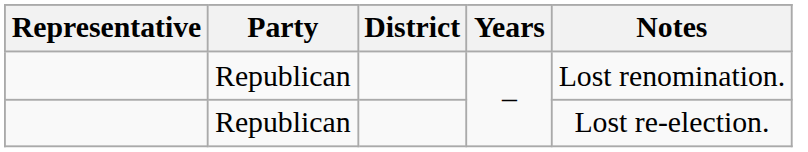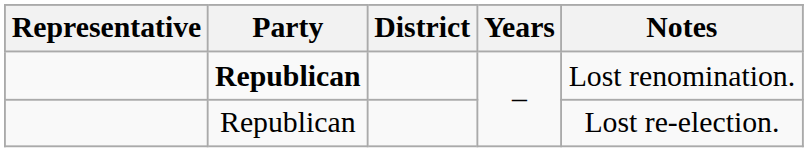(283, 75) normal -> (288, 75) bold
